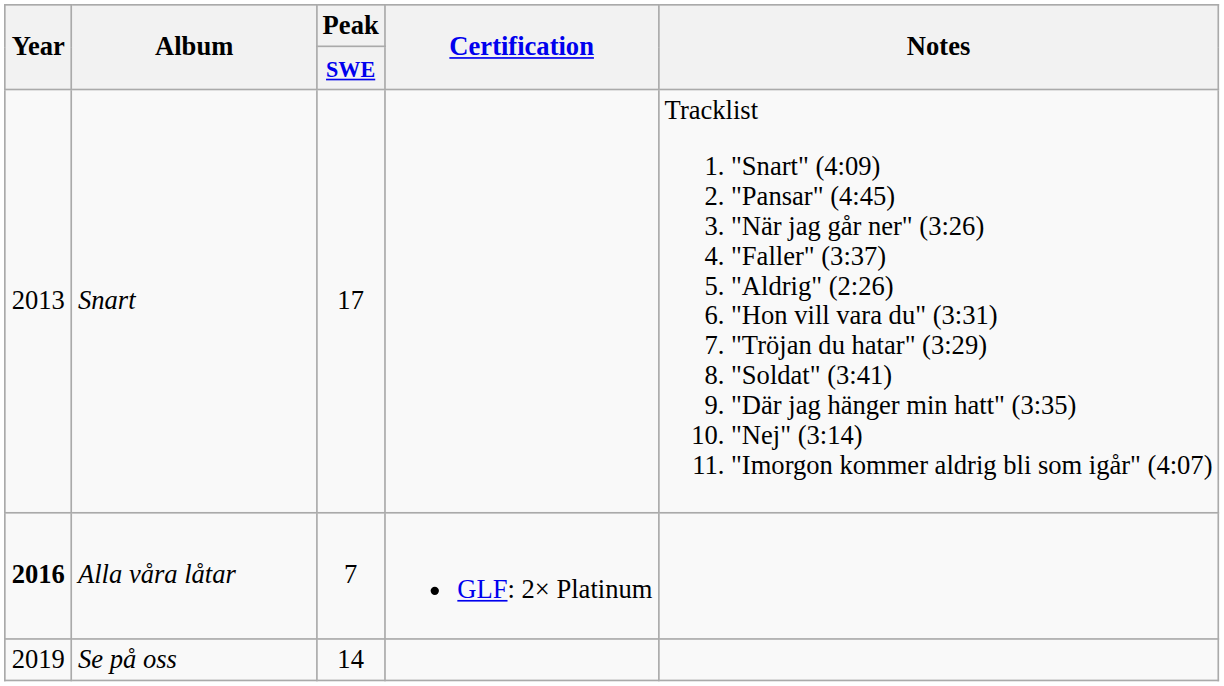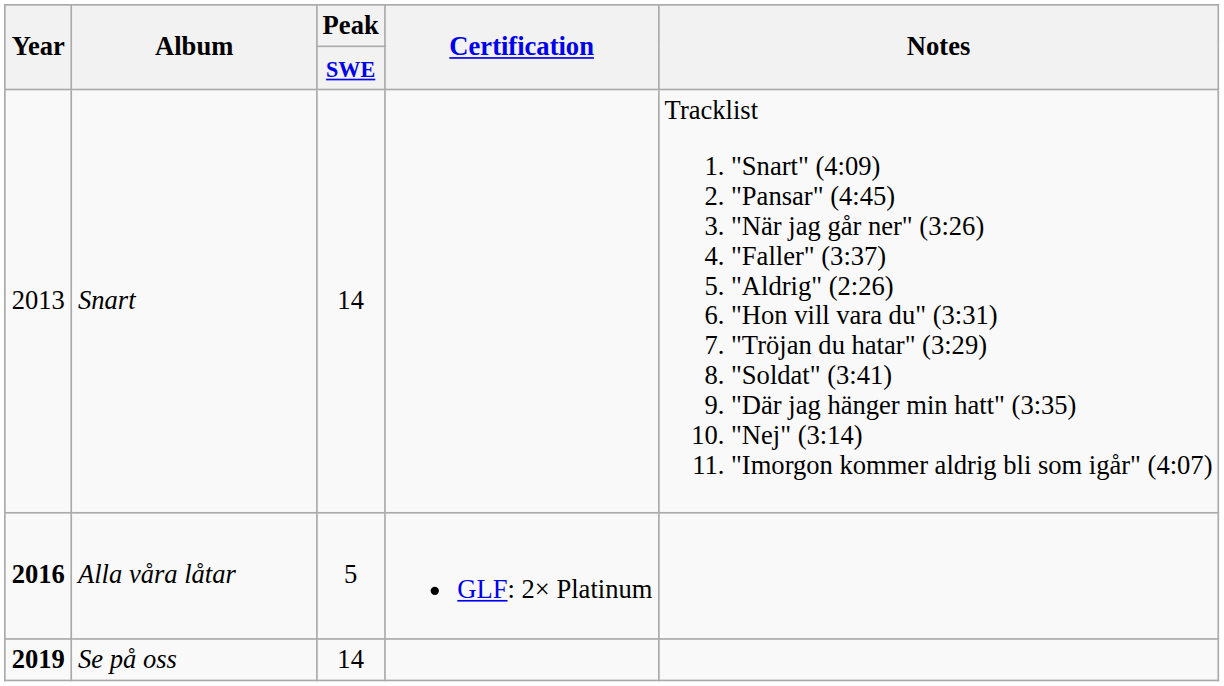(351, 300) 17 -> (351, 300) 14
(351, 575) 7 -> (351, 575) 5
(38, 658) normal -> (38, 658) bold
